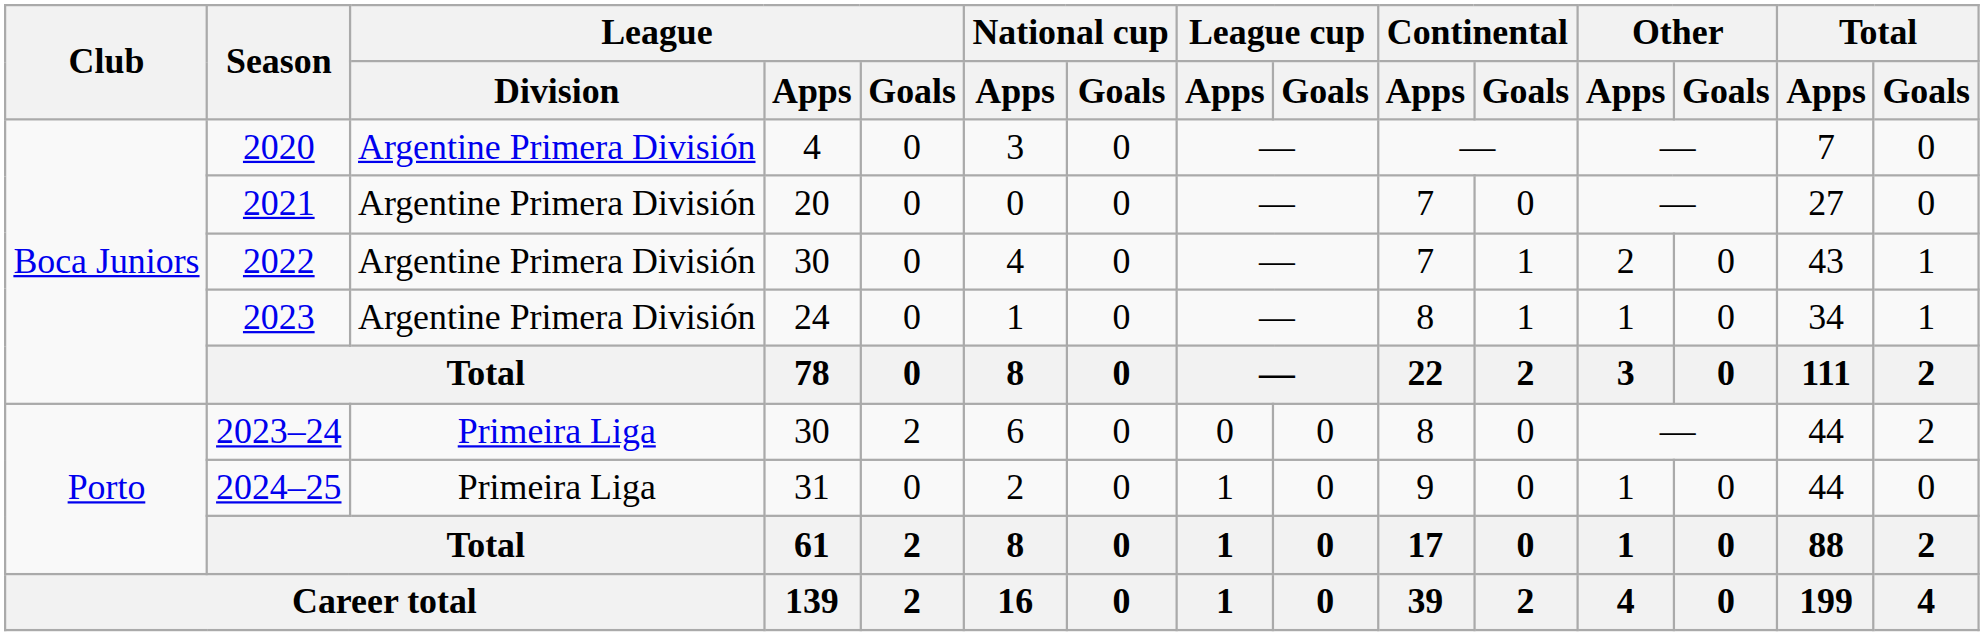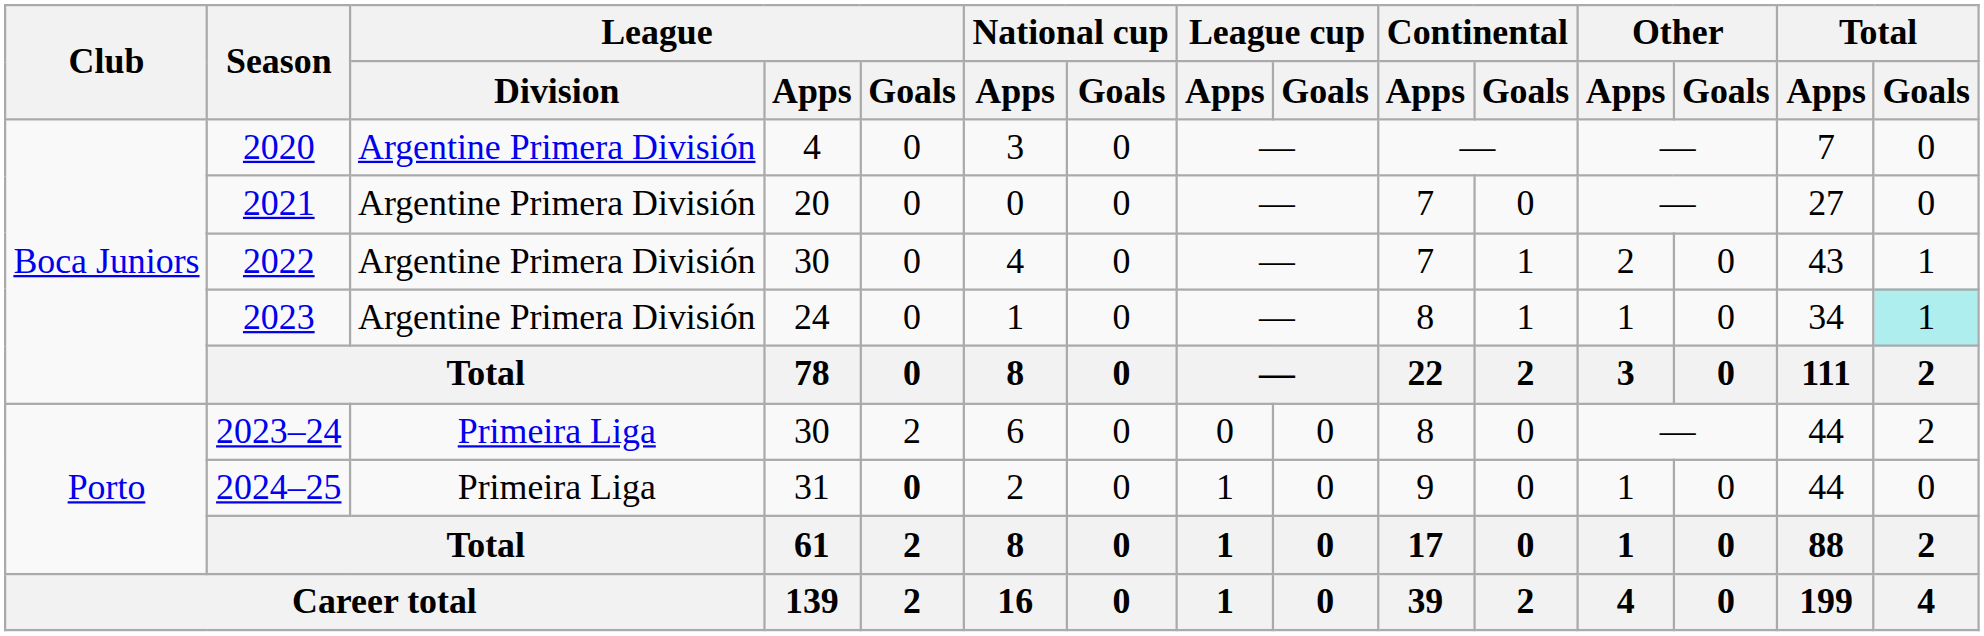(1926, 317) no background -> (1926, 317) paleturquoise background
(912, 487) normal -> (912, 487) bold
